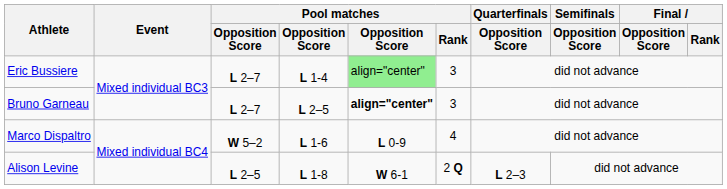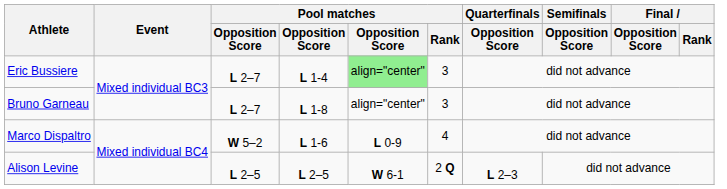(314, 111) L 2–5 -> (314, 111) L 1-8
(392, 104) bold -> (388, 104) normal
(314, 175) L 1-8 -> (314, 175) L 2–5
